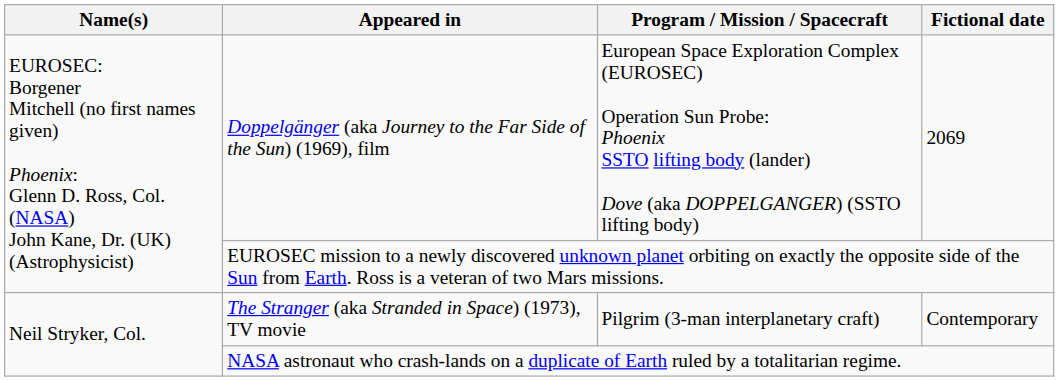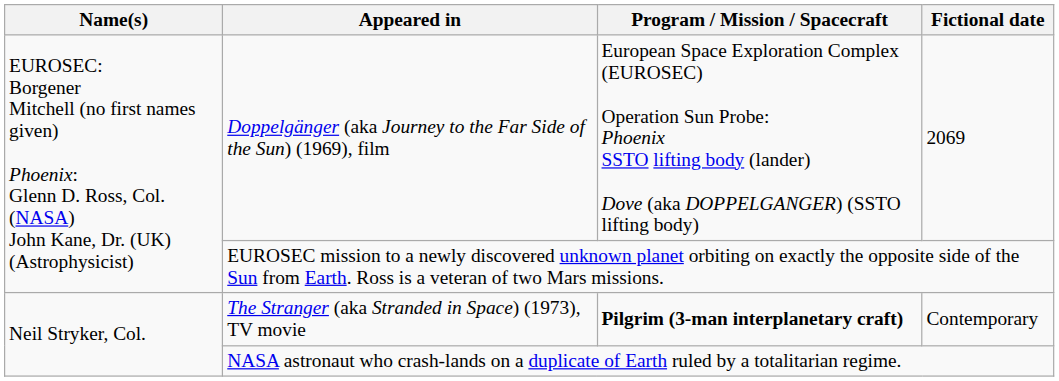(740, 318) normal -> (752, 318) bold
